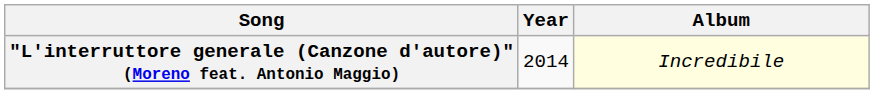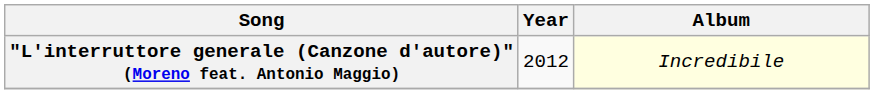(546, 62) 2014 -> (546, 62) 2012
